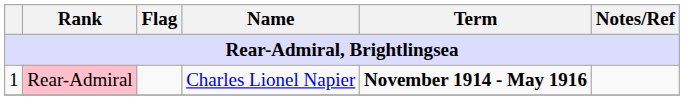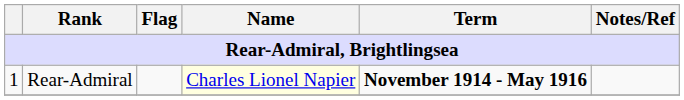(80, 79) pink background -> (80, 79) no background
(271, 79) no background -> (271, 79) lightyellow background
